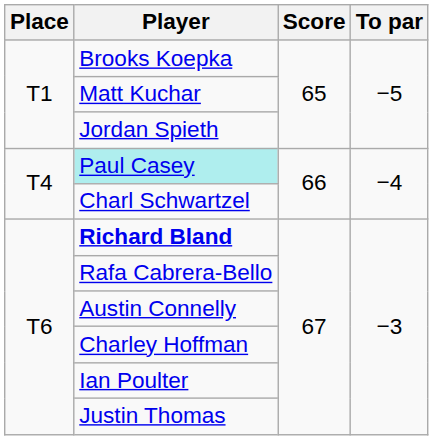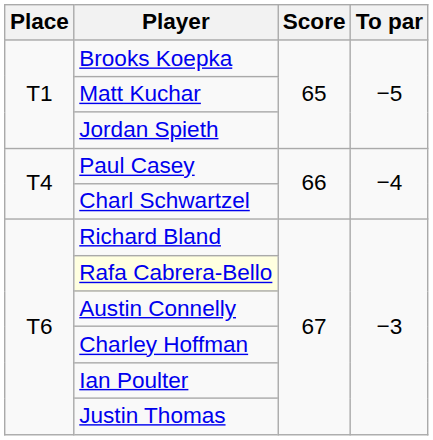(137, 165) paleturquoise background -> (137, 165) no background
(156, 237) bold -> (150, 237) normal
(176, 272) no background -> (176, 272) lightyellow background
